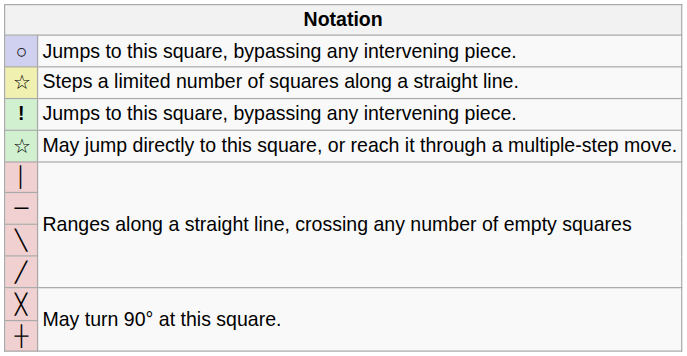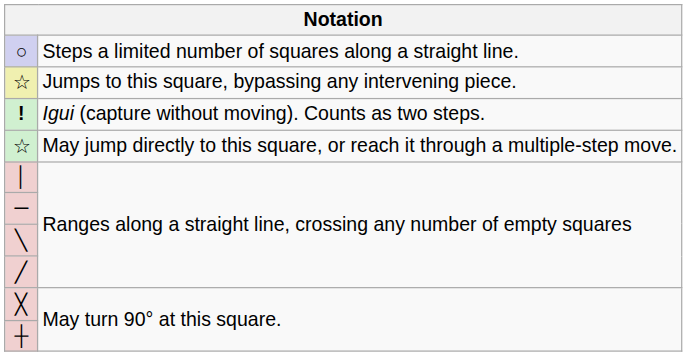(280, 50) Jumps to this square, bypassing any intervening piece. -> (281, 50) Steps a limited number of squares along a straight line.
(281, 82) Steps a limited number of squares along a straight line. -> (280, 82) Jumps to this square, bypassing any intervening piece.
(280, 114) Jumps to this square, bypassing any intervening piece. -> (264, 114) Igui (capture without moving). Counts as two steps.
